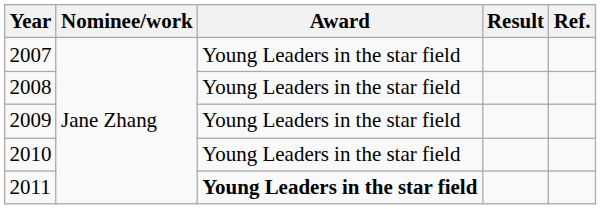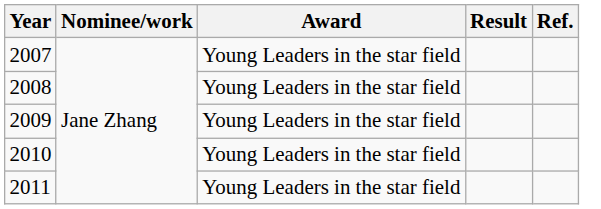(340, 187) bold -> (331, 187) normal
